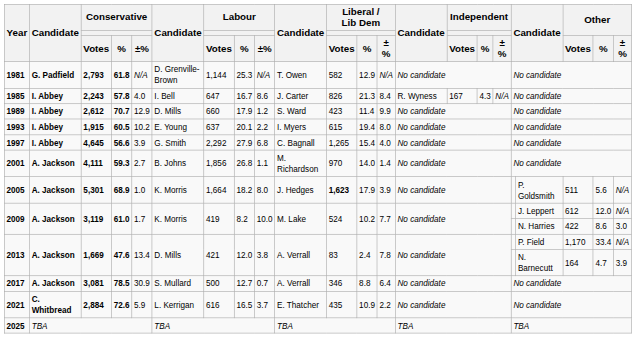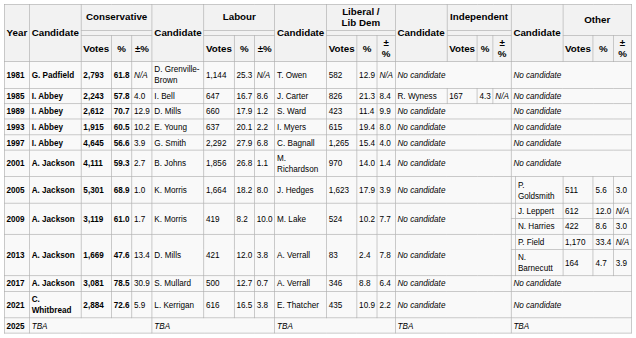(339, 189) bold -> (339, 190) normal
(623, 189) N/A -> (621, 190) 3.0
(262, 305) 3.7 -> (262, 305) 3.8
